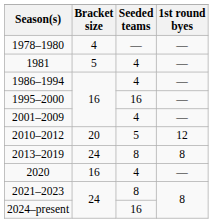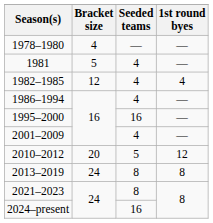+ row: (38, 81)
- row: (38, 172)
